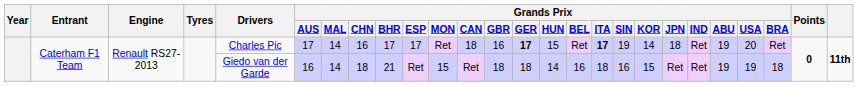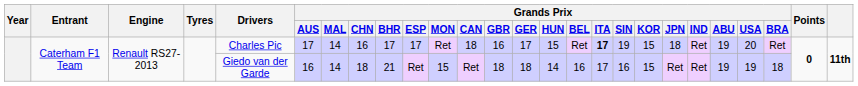(526, 45) bold -> (526, 45) normal
(649, 45) 14 -> (649, 45) 15
(602, 68) 18 -> (602, 68) 17
